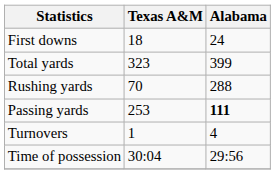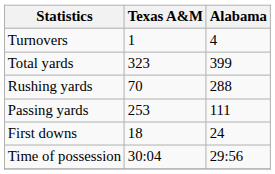rows swapped: (42, 40) <-> (38, 133)
(220, 110) bold -> (220, 110) normal
